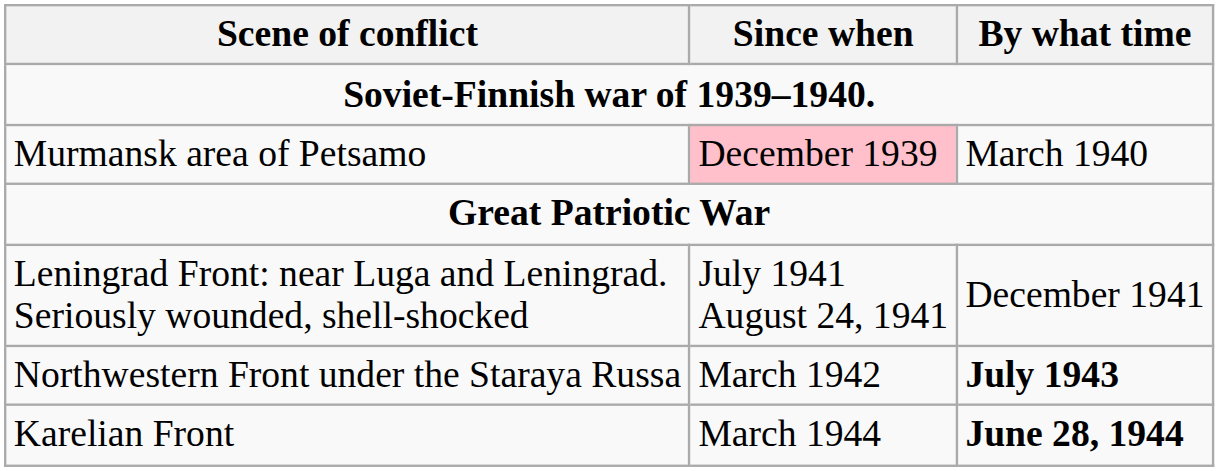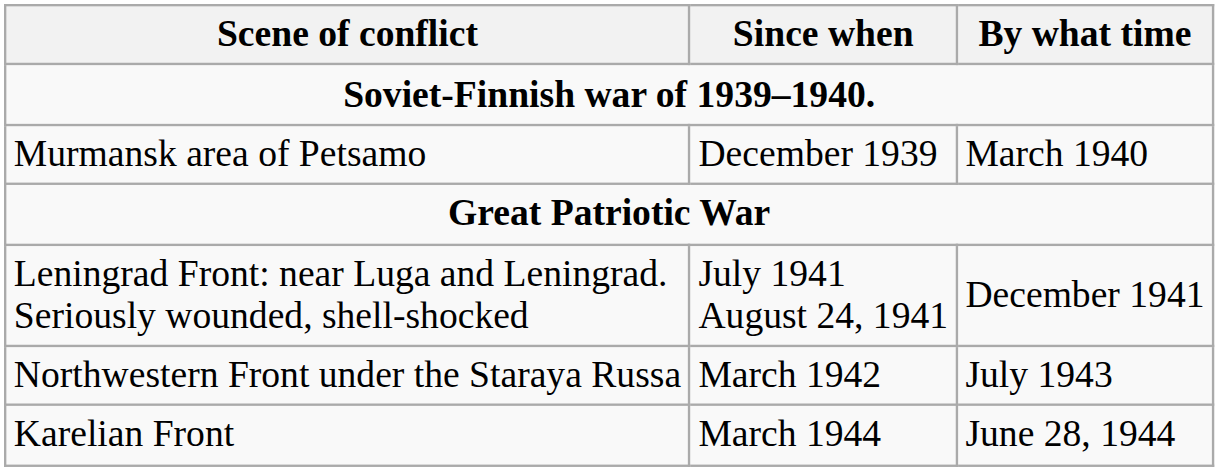(818, 153) pink background -> (818, 153) no background
(1042, 374) bold -> (1039, 374) normal
(1075, 434) bold -> (1070, 434) normal
